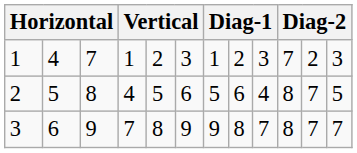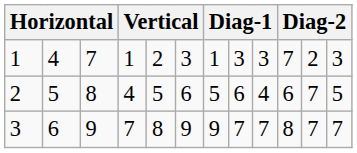(239, 57) 2 -> (239, 57) 3
(288, 93) 8 -> (288, 93) 6
(239, 128) 8 -> (239, 128) 7
